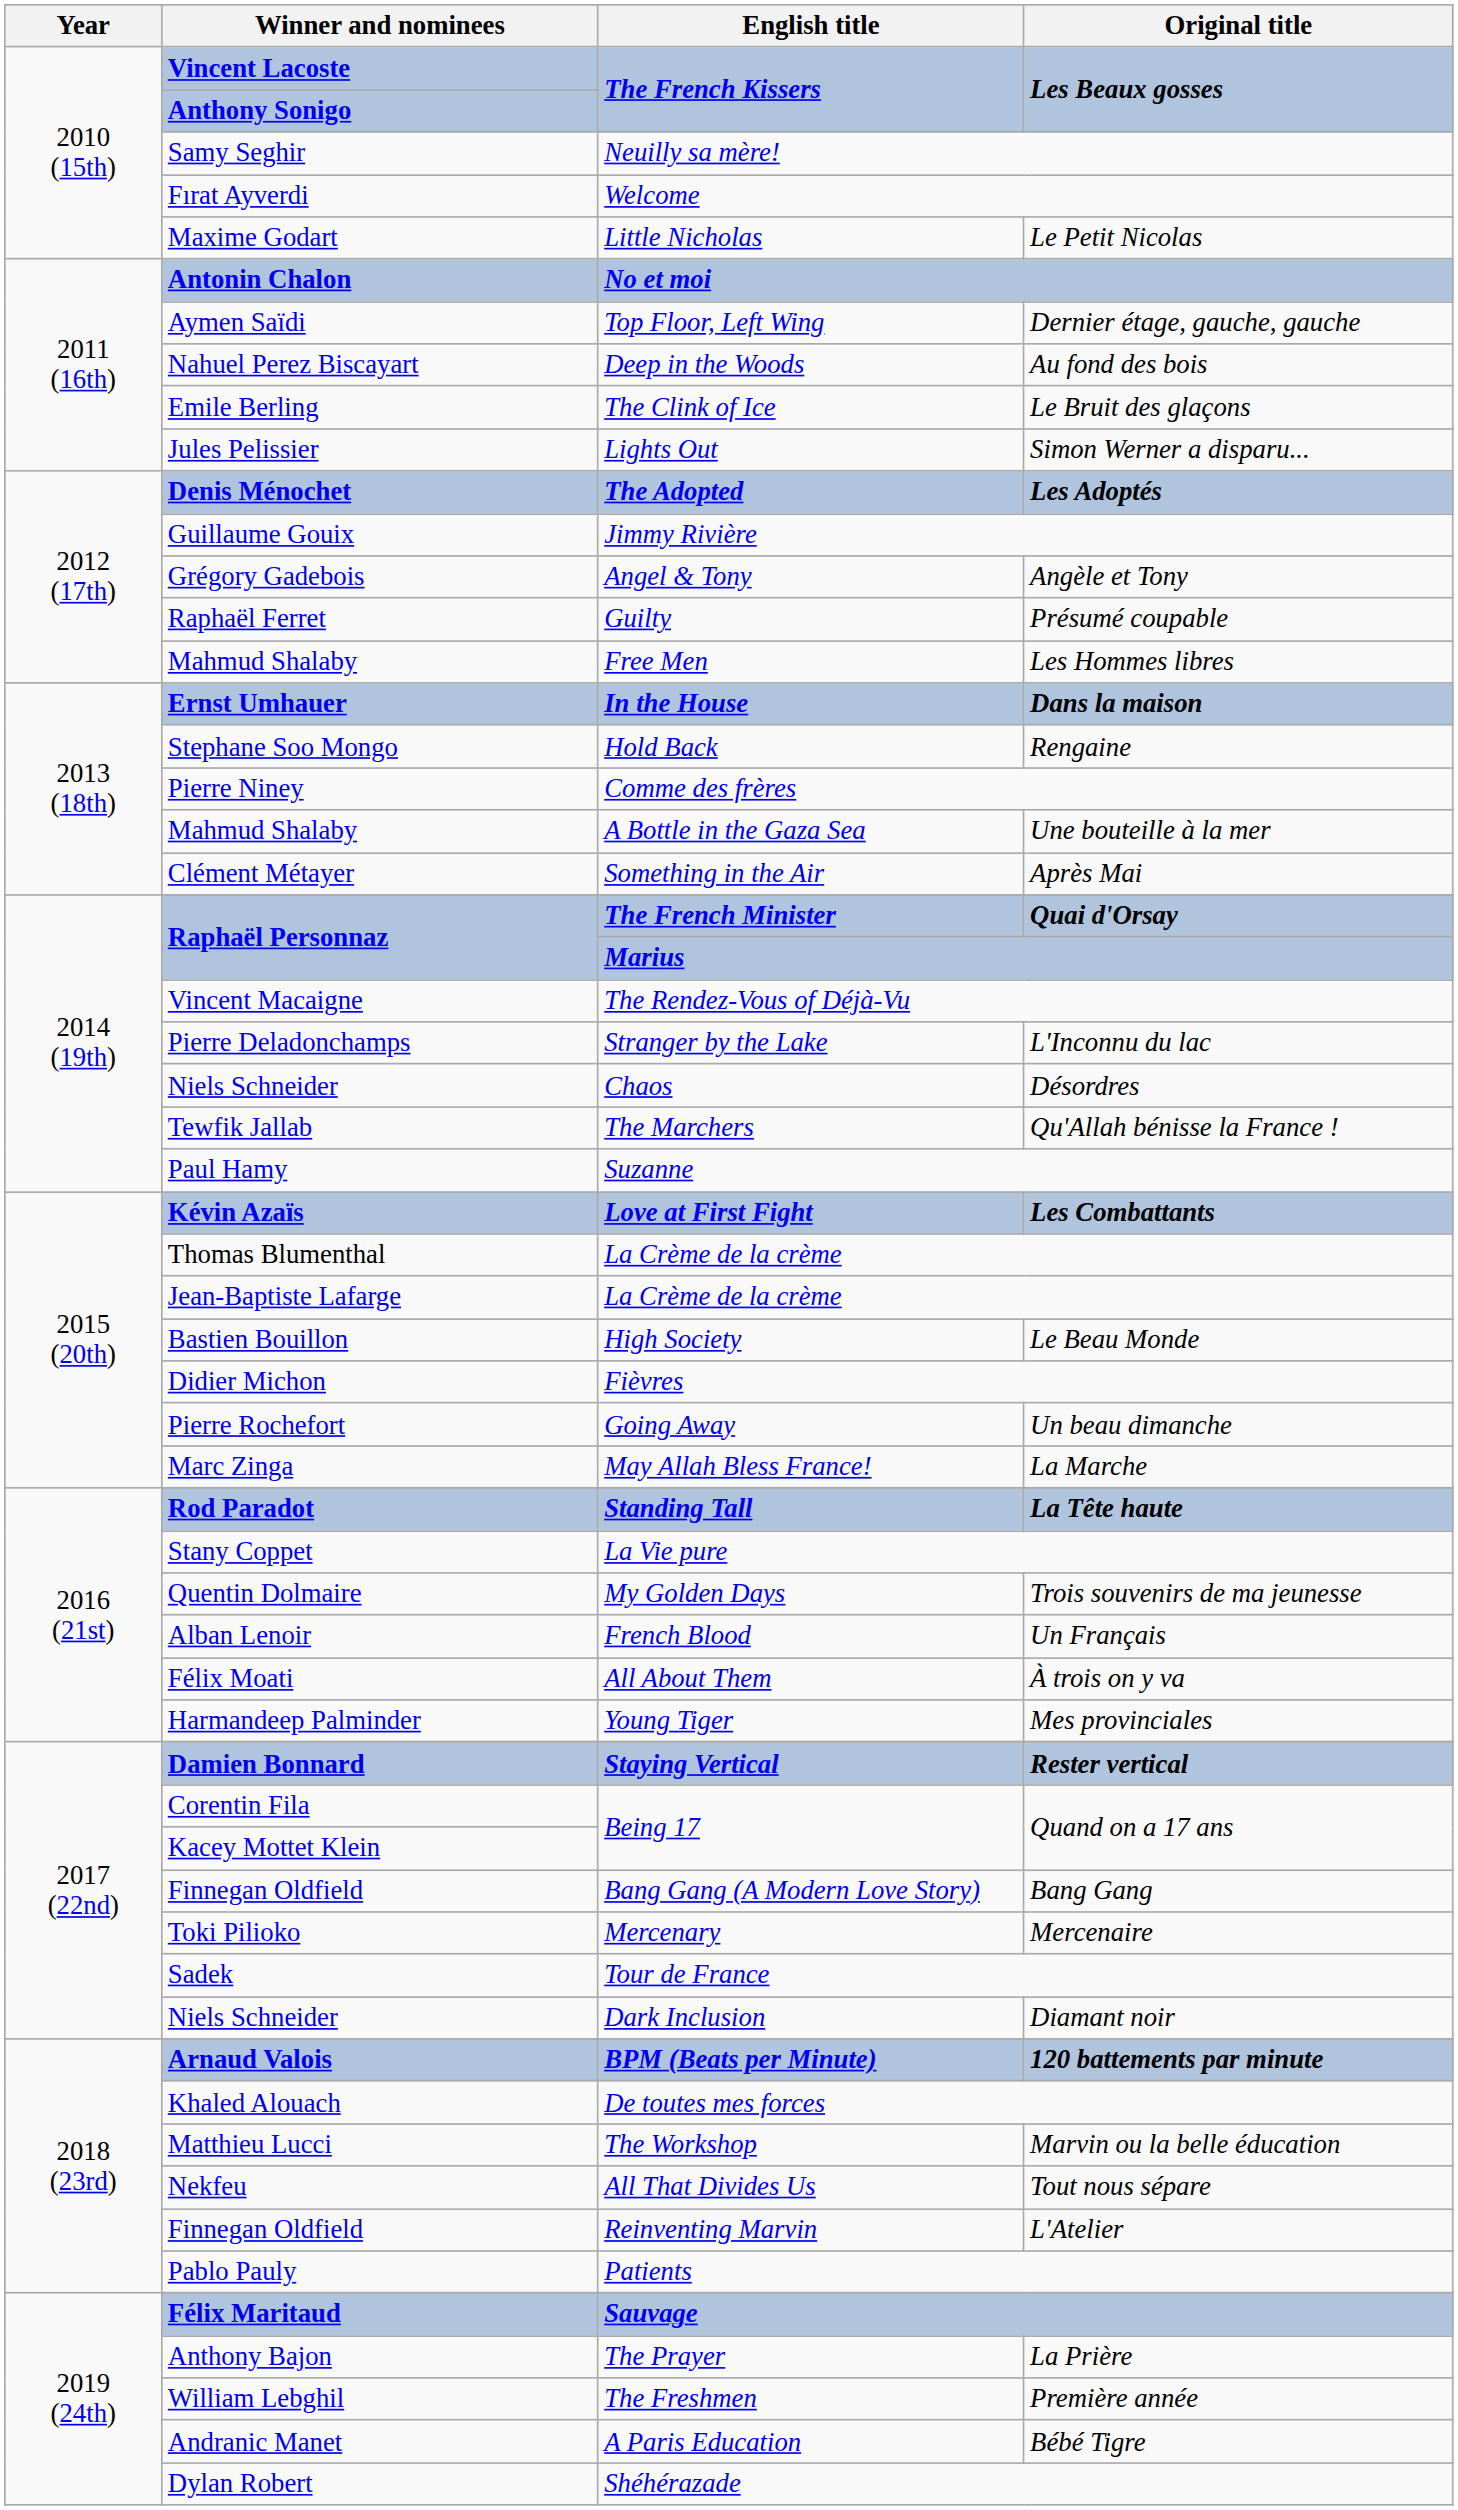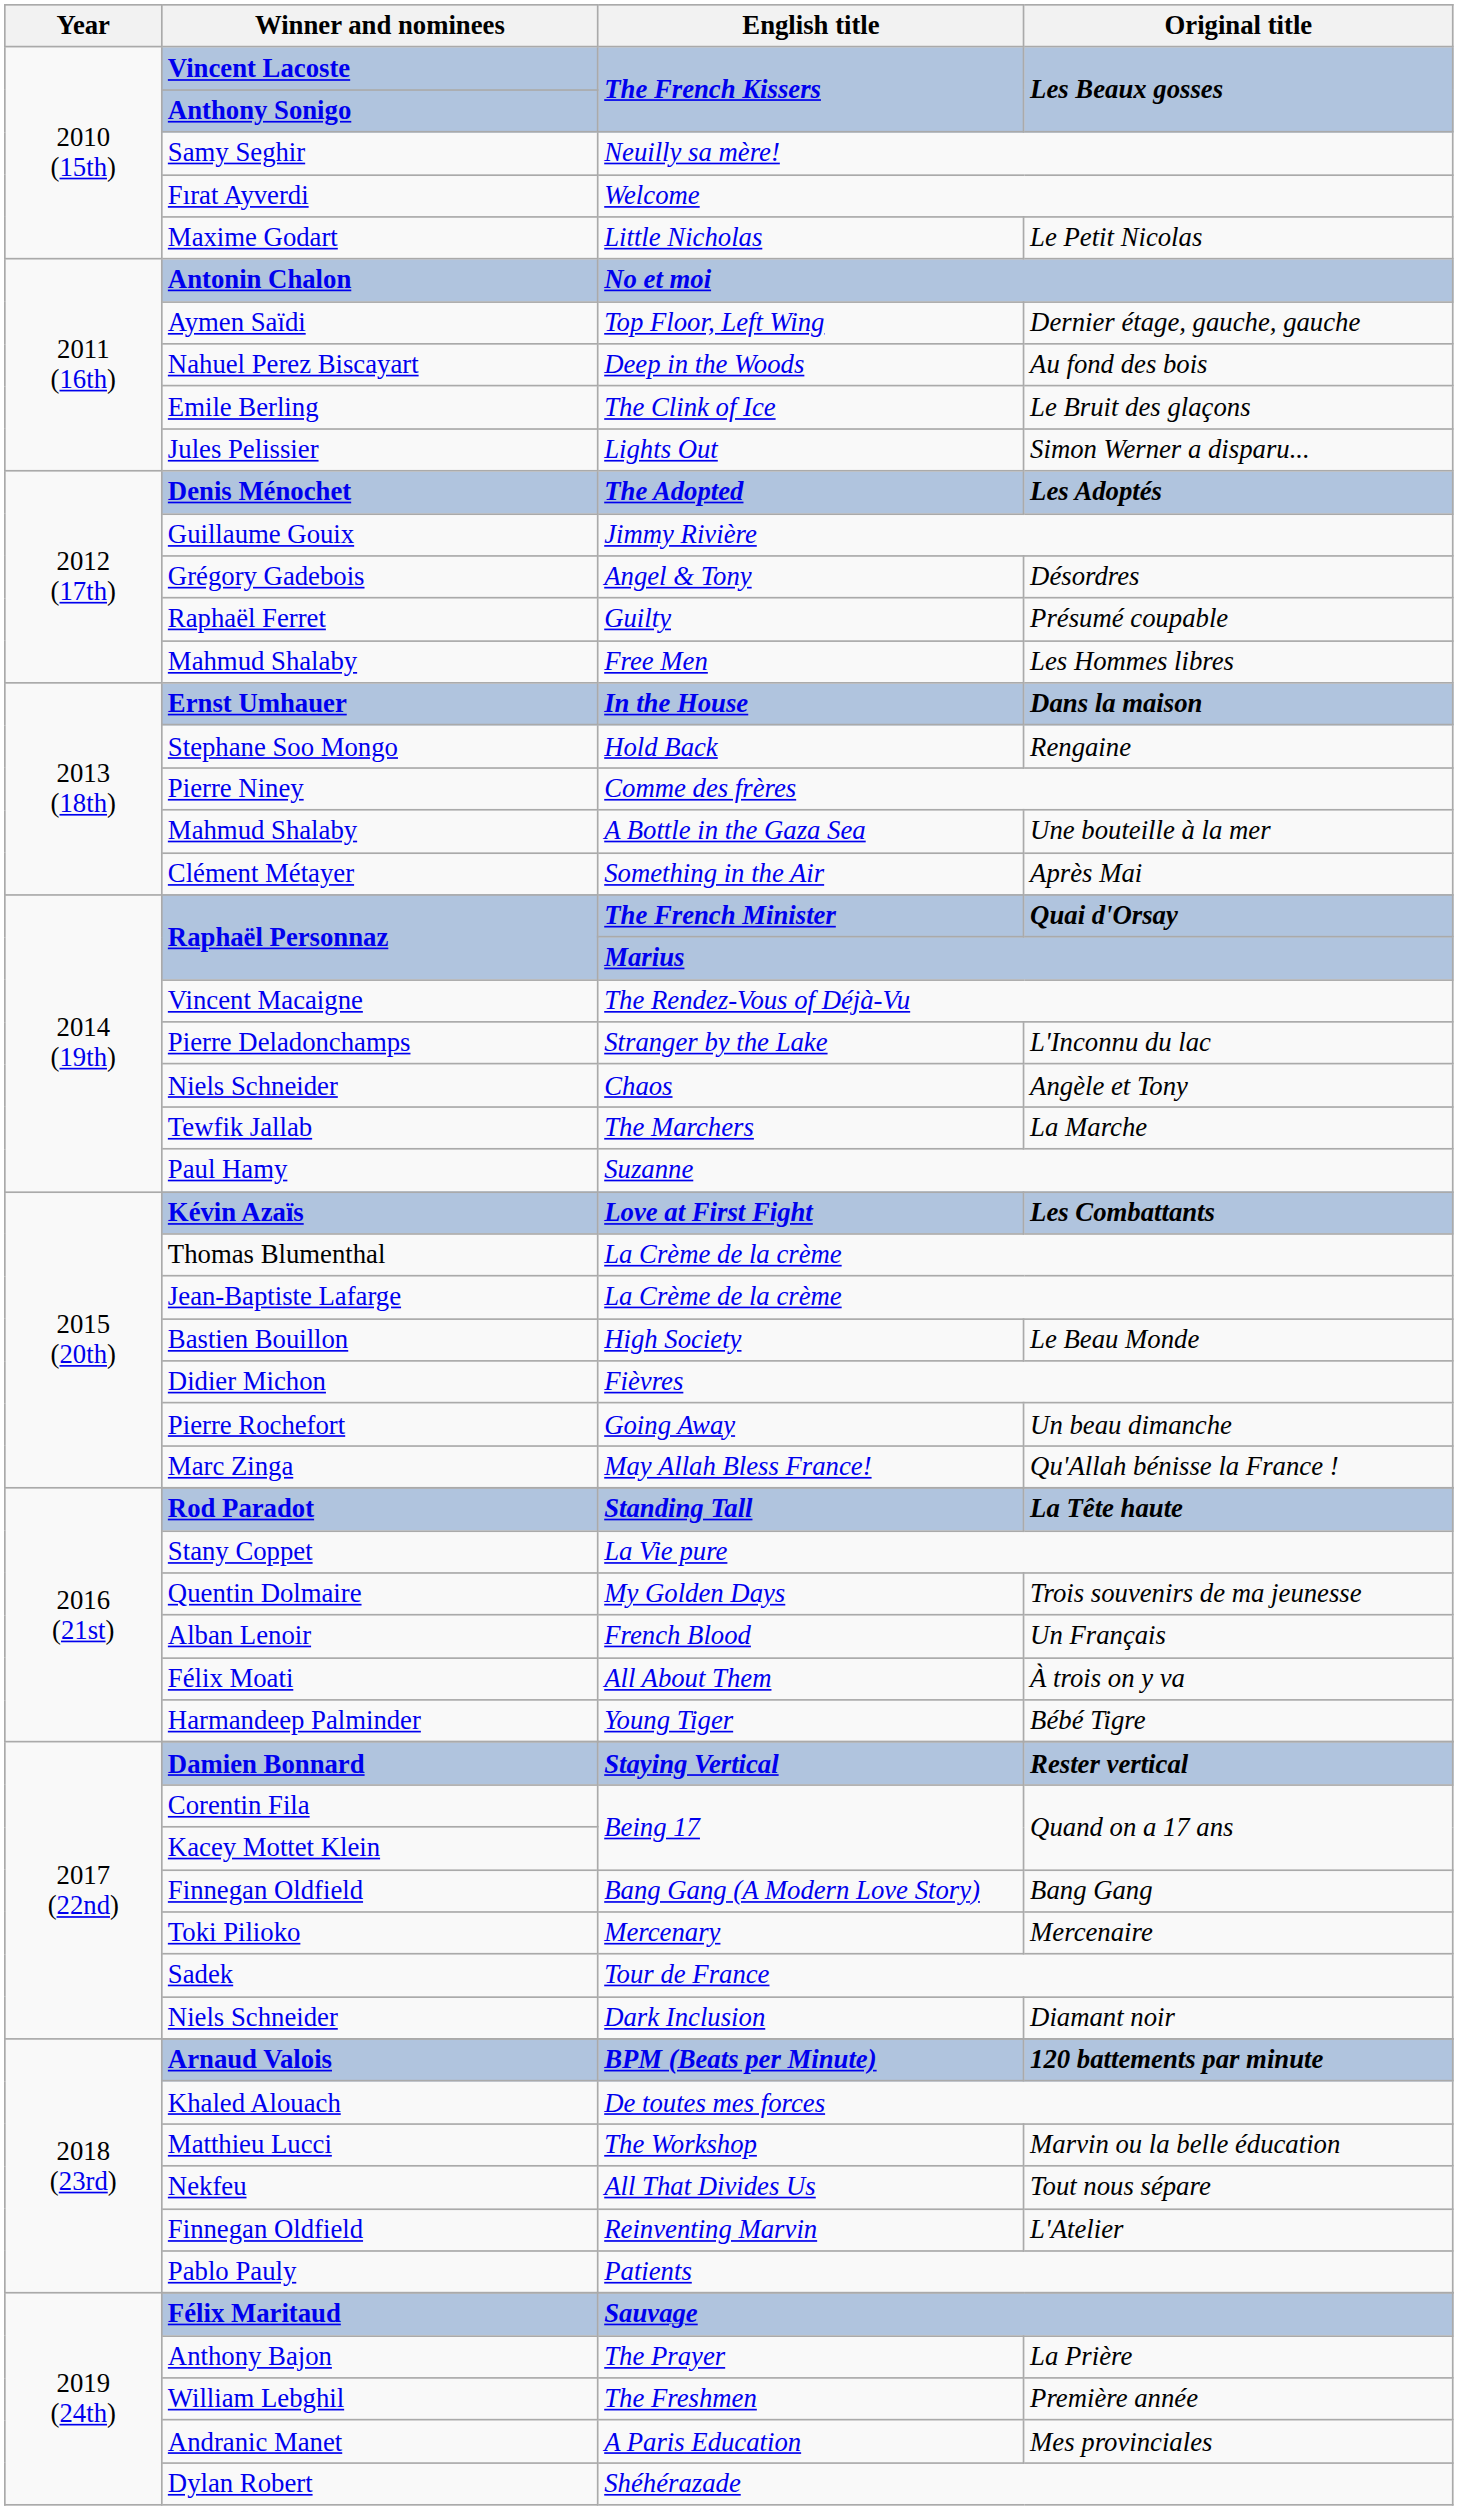(1109, 576) Angèle et Tony -> (1085, 576) Désordres
(1085, 1085) Désordres -> (1109, 1085) Angèle et Tony
(1184, 1127) Qu'Allah bénisse la France ! -> (1089, 1127) La Marche
(1089, 1466) La Marche -> (1184, 1466) Qu'Allah bénisse la France !
(1121, 1720) Mes provinciales -> (1088, 1720) Bébé Tigre
(1088, 2441) Bébé Tigre -> (1121, 2441) Mes provinciales
